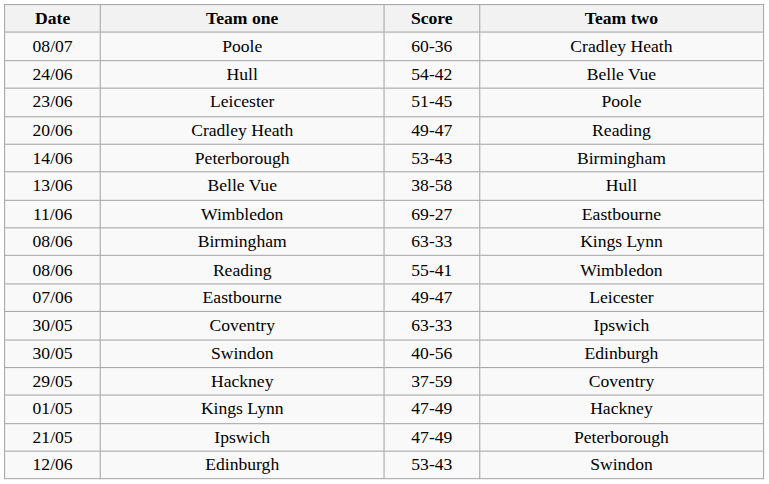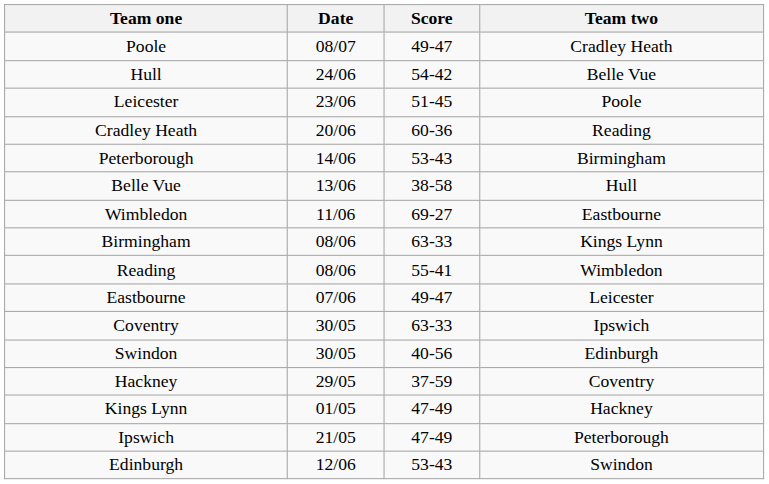columns swapped: (53, 18) <-> (242, 18)
(432, 46) 60-36 -> (432, 46) 49-47
(432, 130) 49-47 -> (432, 130) 60-36
